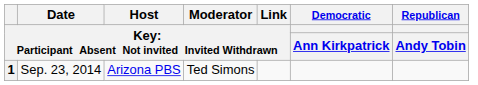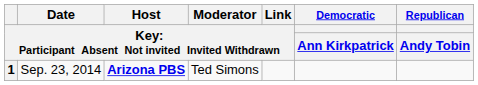(144, 70) normal -> (146, 70) bold
